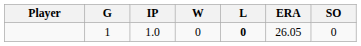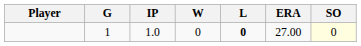(288, 32) 26.05 -> (288, 32) 27.00
(334, 32) no background -> (334, 32) lightyellow background
